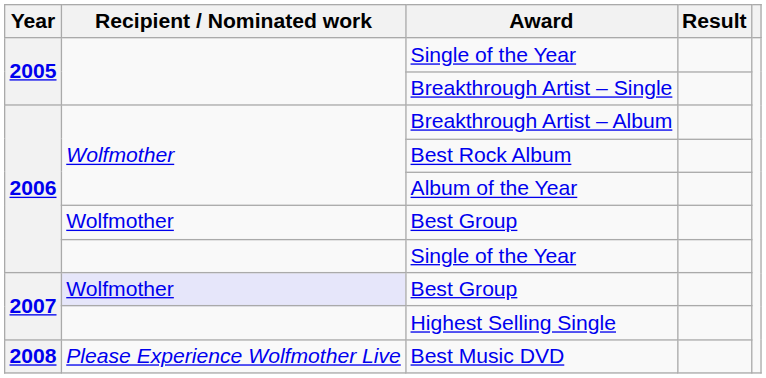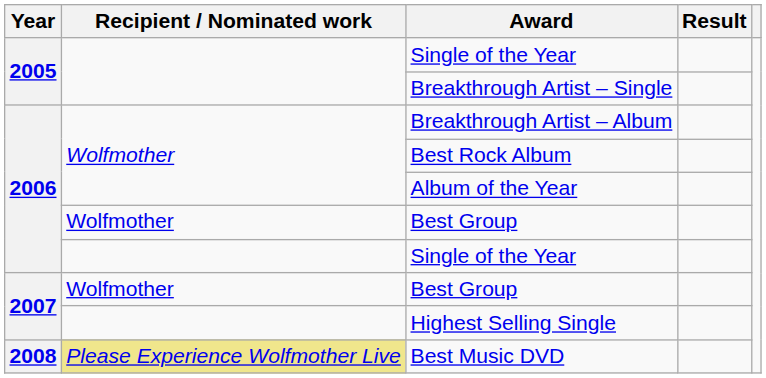(120, 289) lavender background -> (120, 289) no background
(234, 356) no background -> (234, 356) khaki background
